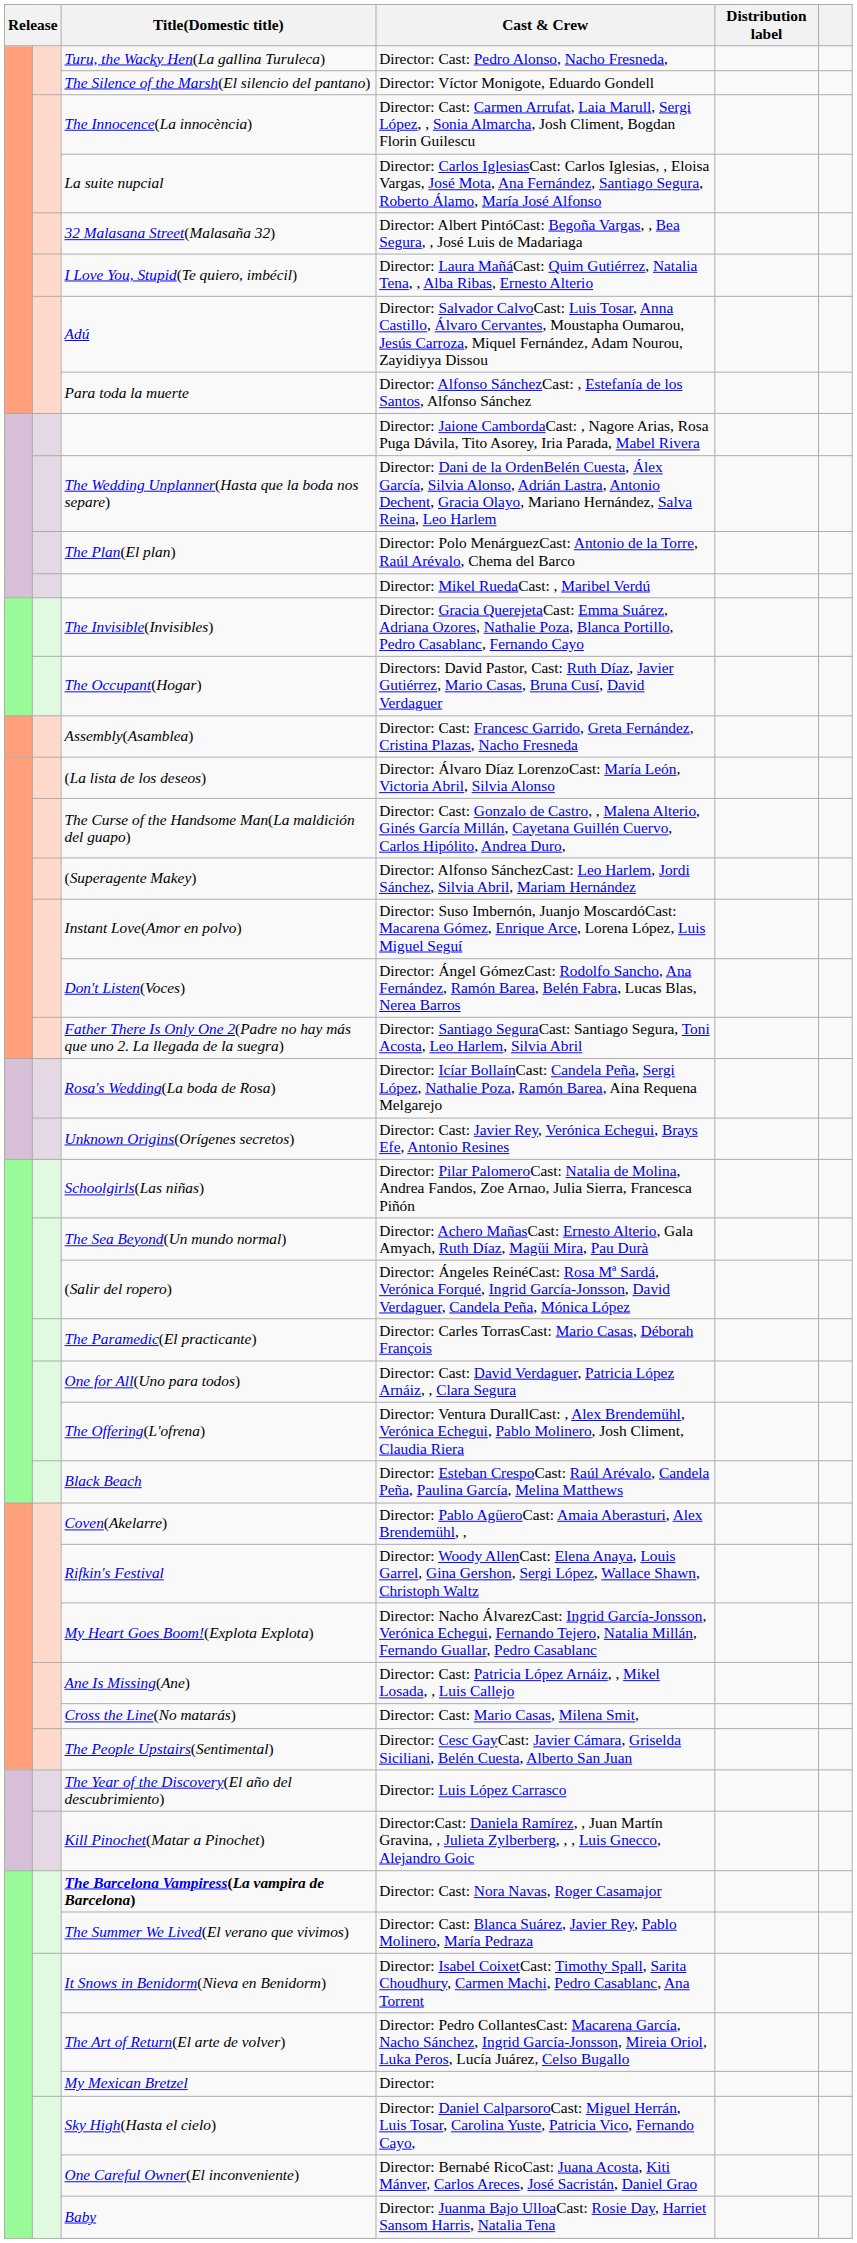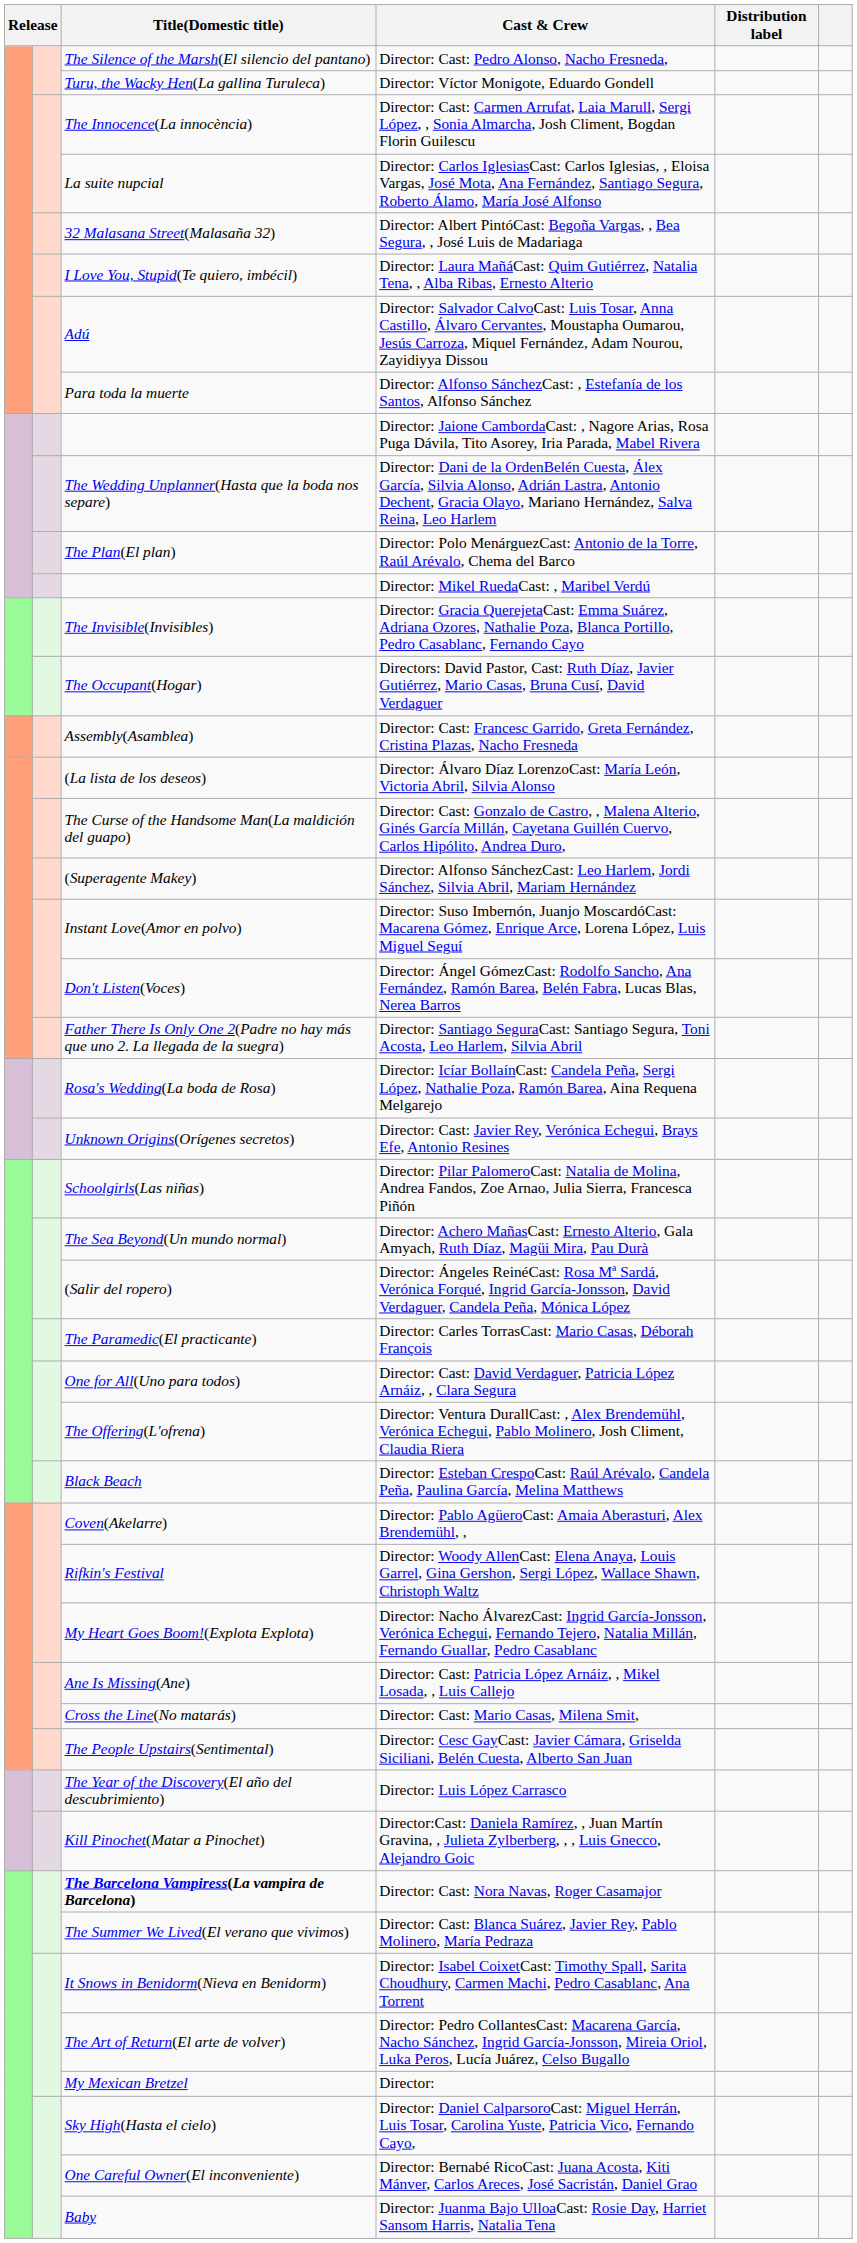(195, 58) Turu, the Wacky Hen(La gallina Turuleca) -> (218, 58) The Silence of the Marsh(El silencio del pantano)
(218, 82) The Silence of the Marsh(El silencio del pantano) -> (195, 82) Turu, the Wacky Hen(La gallina Turuleca)
